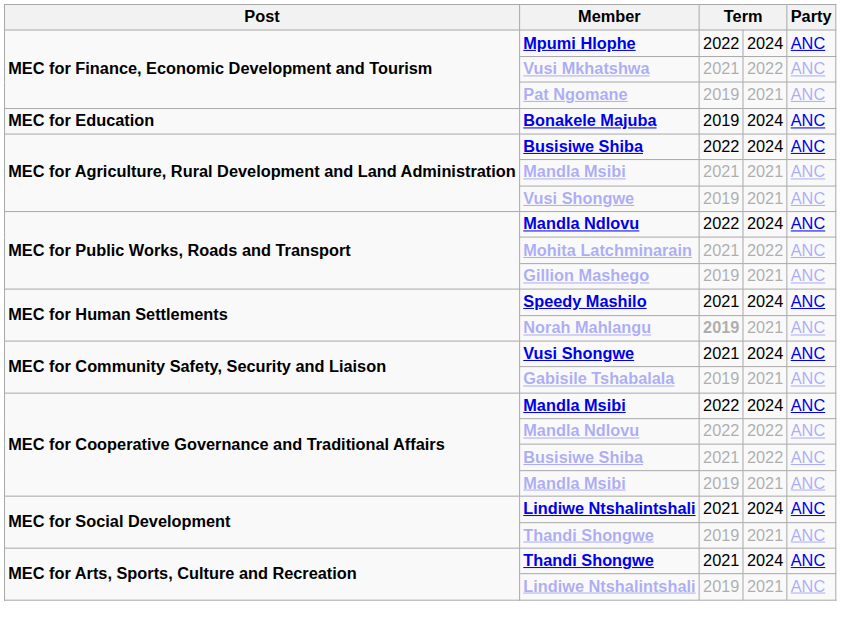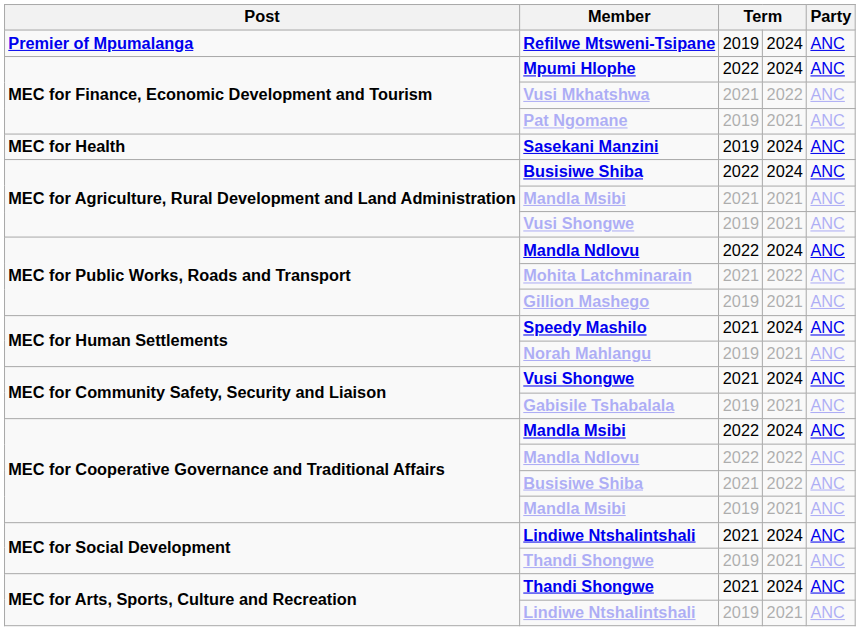+ row: (101, 43)
+ row: (67, 146)
- row: (81, 120)
(721, 328) bold -> (741, 353) normal
